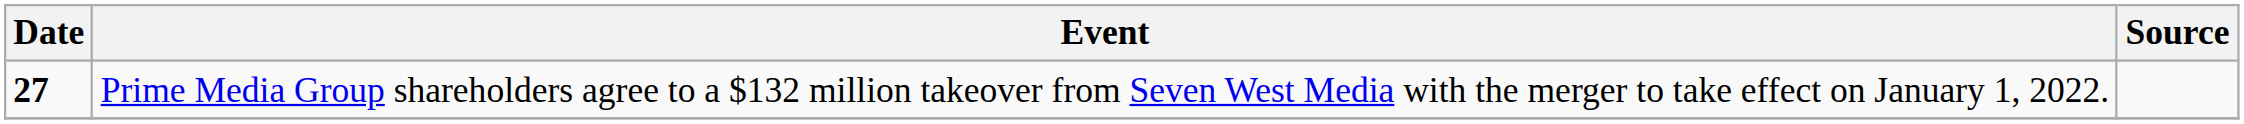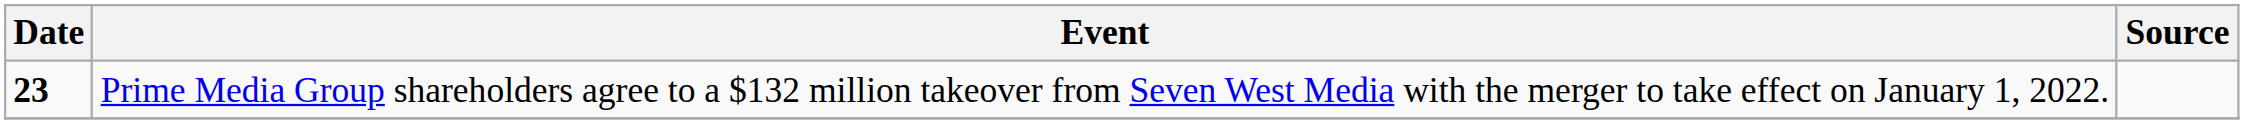(31, 88) 27 -> (31, 88) 23
